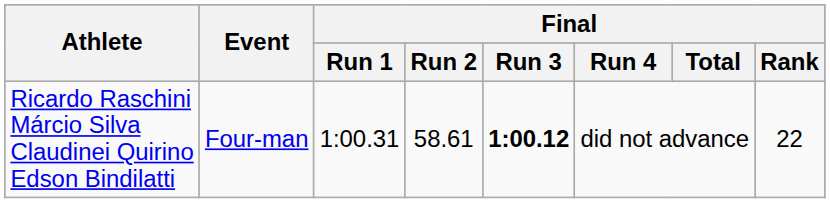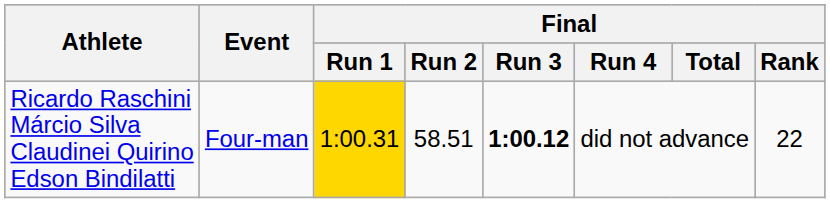(360, 139) no background -> (360, 139) gold background
(444, 139) 58.61 -> (444, 139) 58.51
